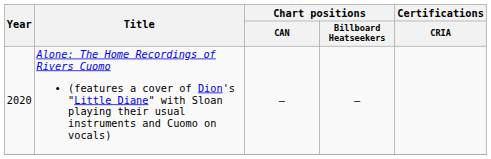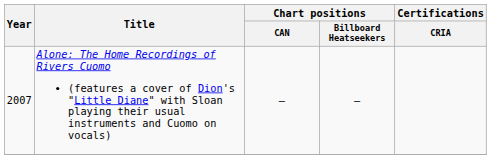(19, 100) 2020 -> (19, 100) 2007
